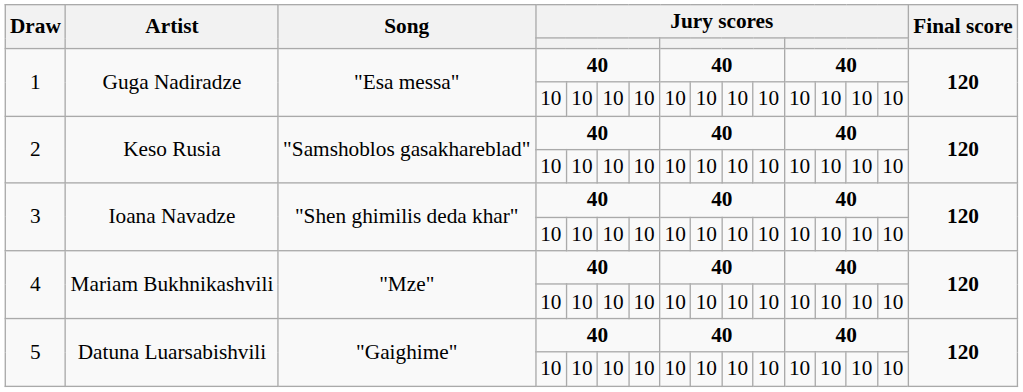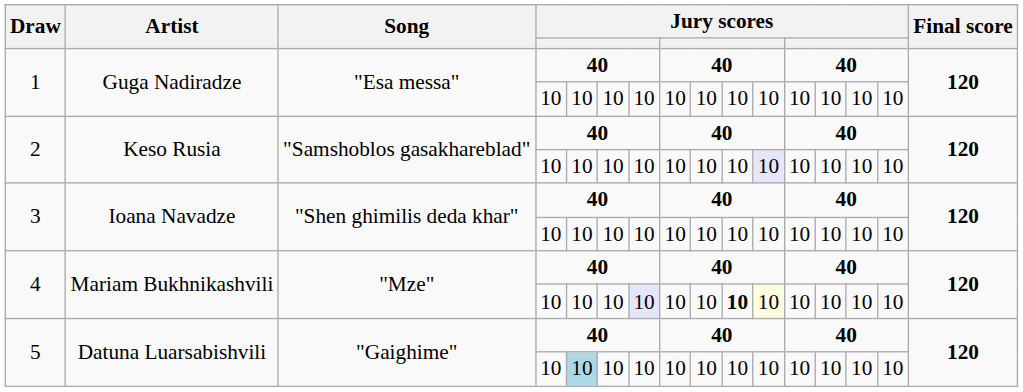(768, 166) no background -> (768, 166) lavender background
(644, 301) no background -> (644, 301) lavender background
(737, 301) normal -> (737, 301) bold
(768, 301) no background -> (768, 301) lightyellow background
(582, 368) no background -> (582, 368) lightblue background
